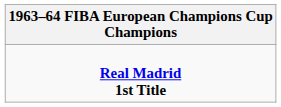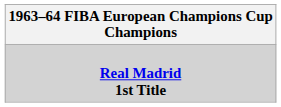(141, 81) no background -> (141, 81) lightgrey background
